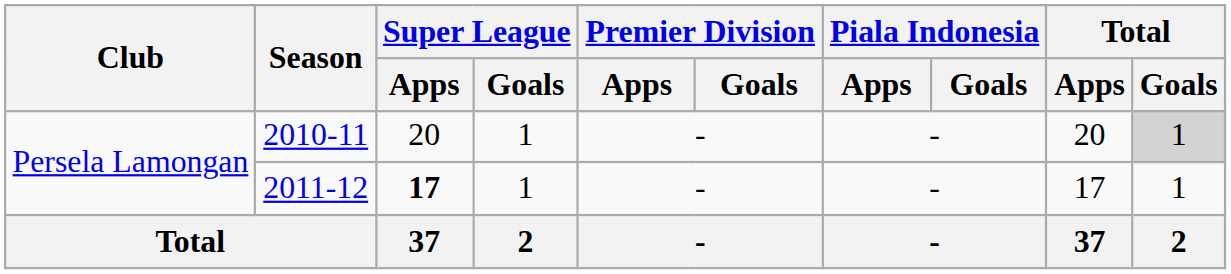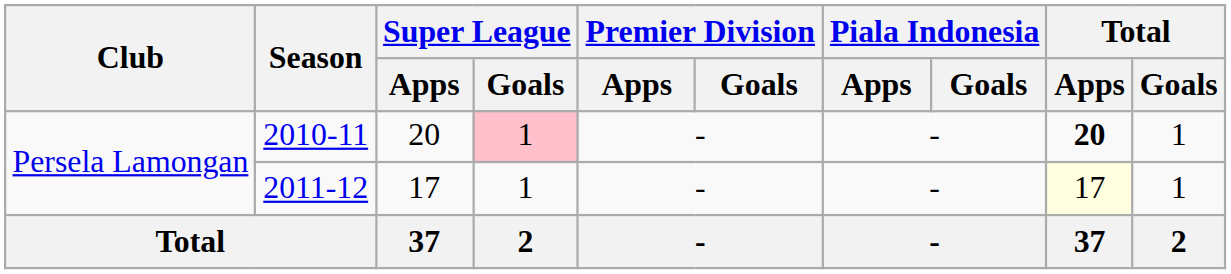(525, 136) no background -> (525, 136) pink background
(1090, 136) normal -> (1090, 136) bold
(1179, 136) lightgrey background -> (1179, 136) no background
(424, 188) bold -> (424, 188) normal
(1090, 188) no background -> (1090, 188) lightyellow background
